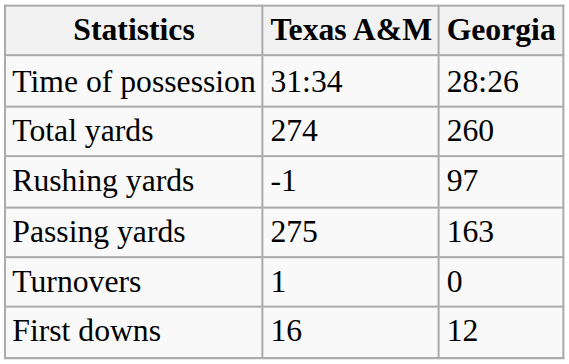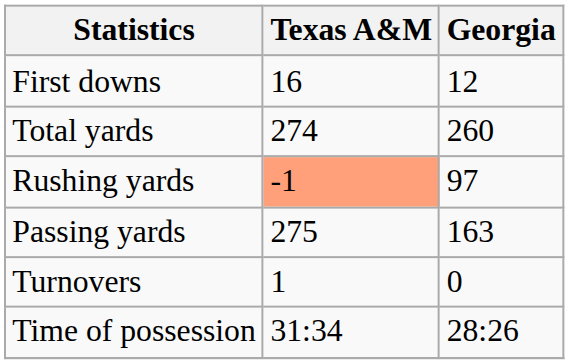rows swapped: (87, 331) <-> (134, 80)
(284, 181) no background -> (284, 181) lightsalmon background
